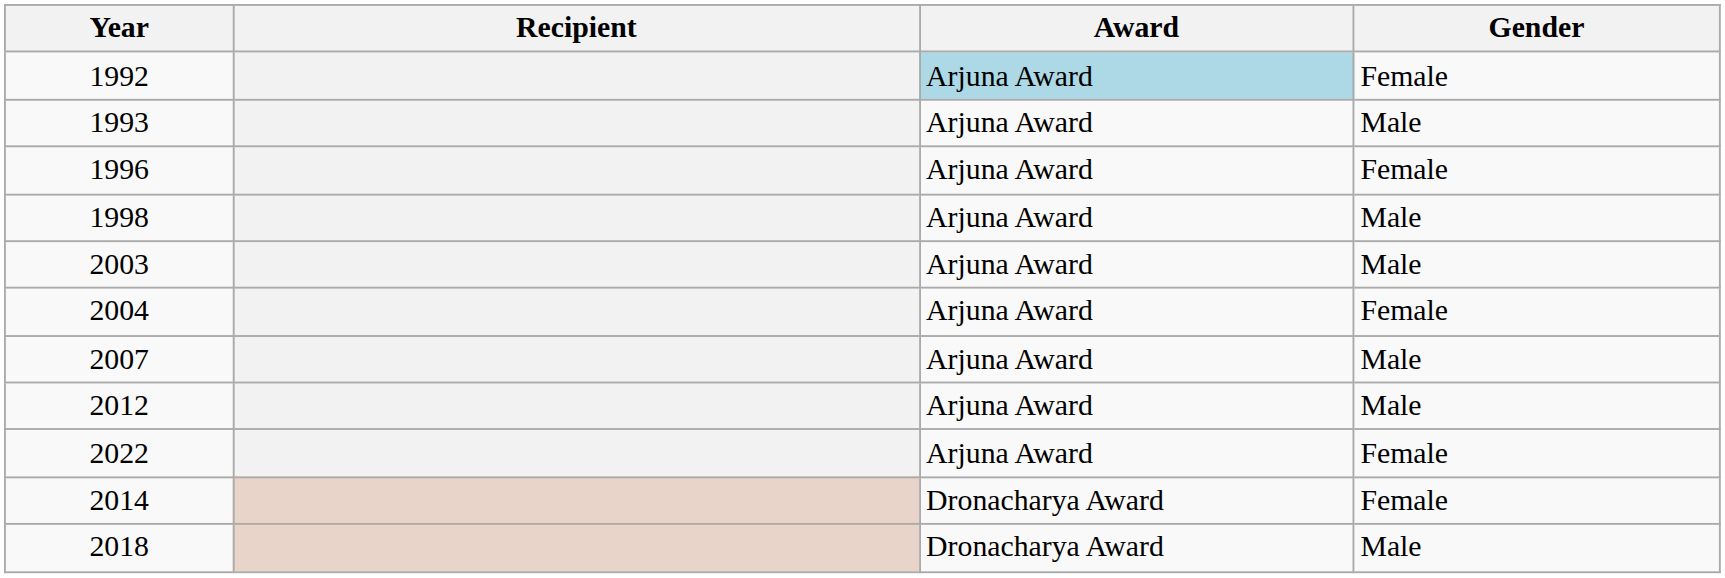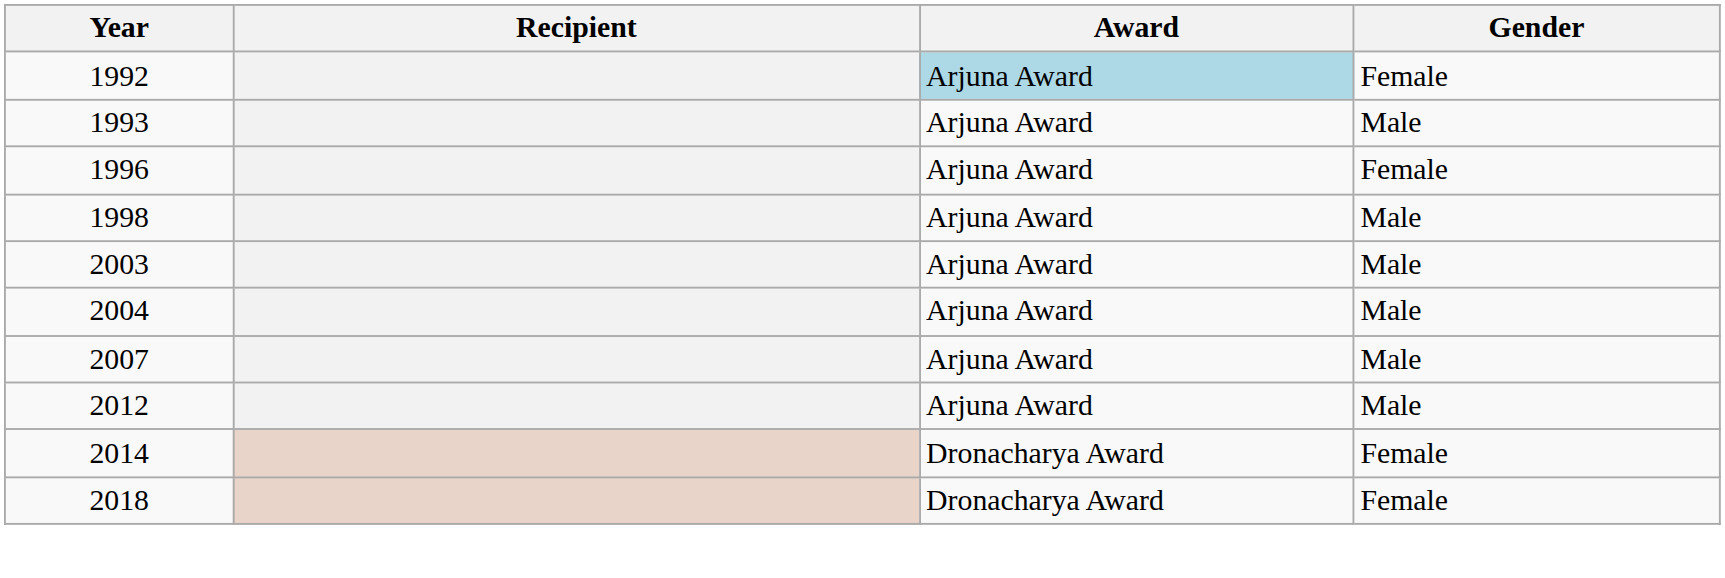(1404, 311) Female -> (1391, 311) Male
- row: (119, 452)
(1391, 547) Male -> (1404, 500) Female
